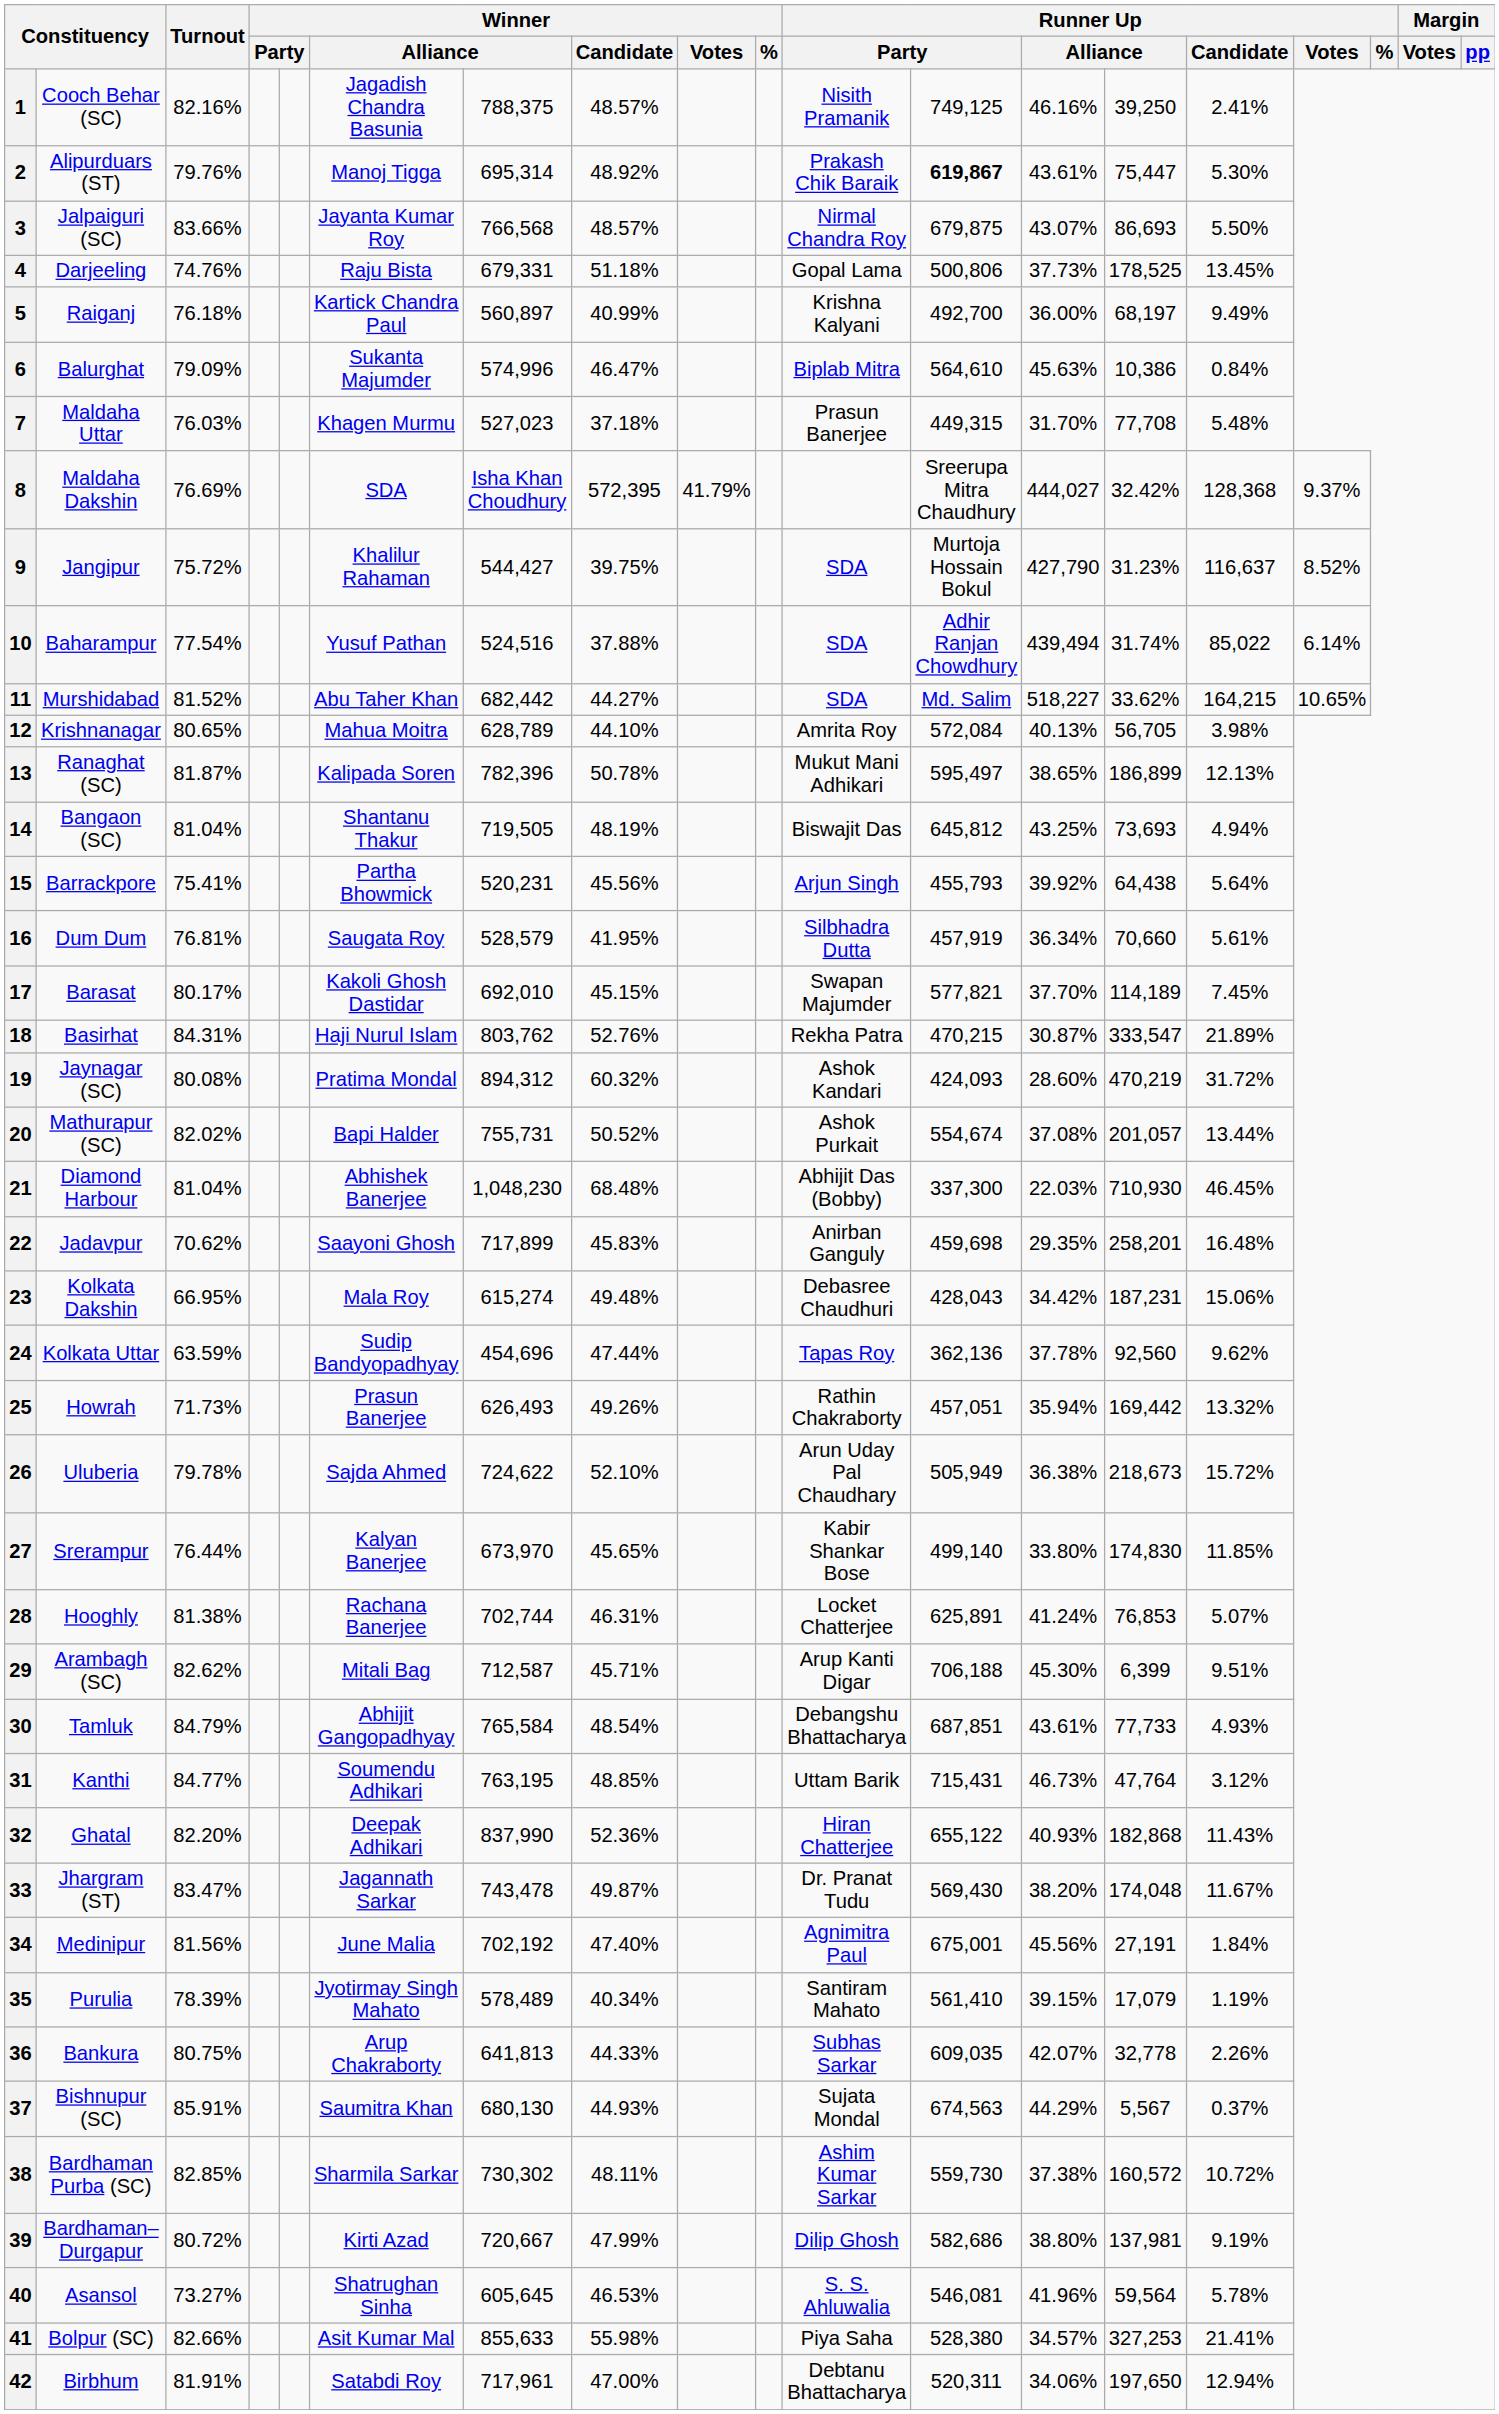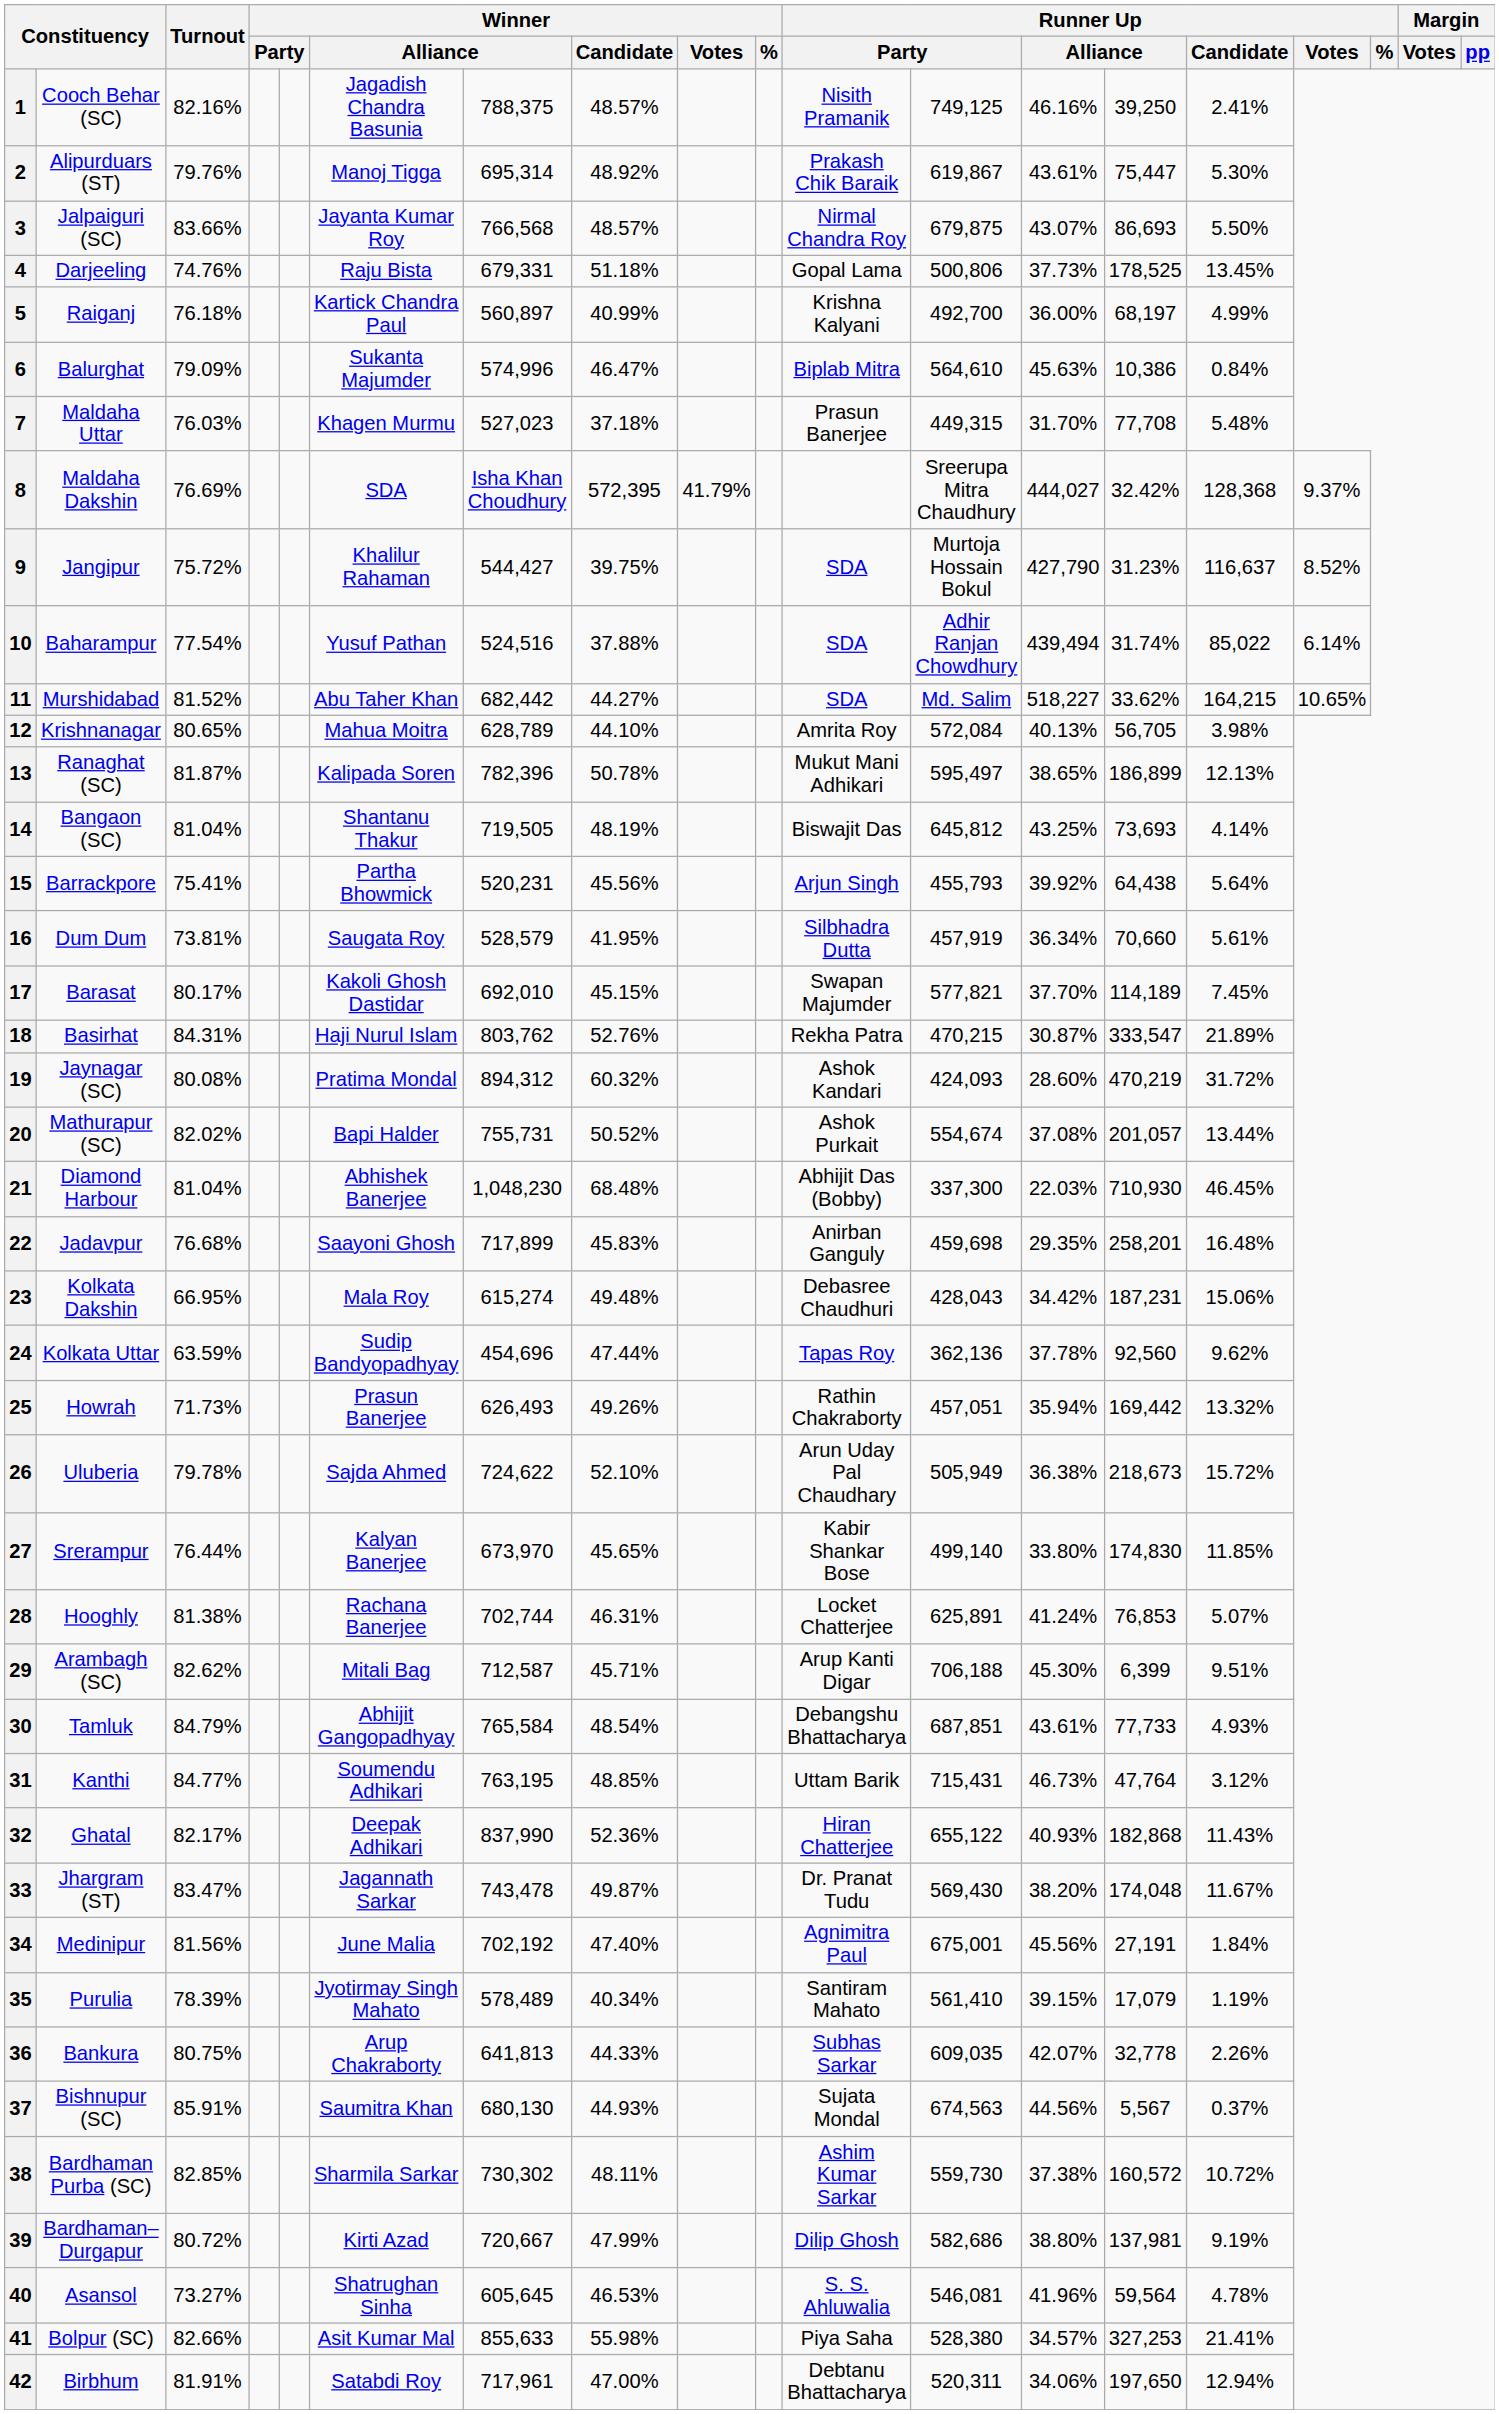(966, 173) bold -> (966, 173) normal
(1240, 314) 9.49% -> (1240, 314) 4.99%
(1240, 828) 4.94% -> (1240, 828) 4.14%
(208, 938) 76.81% -> (208, 938) 73.81%
(208, 1243) 70.62% -> (208, 1243) 76.68%
(208, 1835) 82.20% -> (208, 1835) 82.17%
(1063, 2108) 44.29% -> (1063, 2108) 44.56%
(1240, 2295) 5.78% -> (1240, 2295) 4.78%
